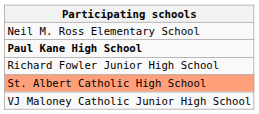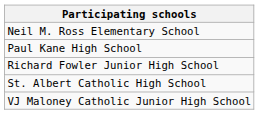(75, 49) bold -> (75, 49) normal
(107, 83) lightsalmon background -> (107, 83) no background
